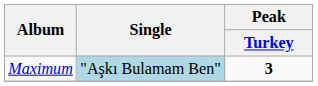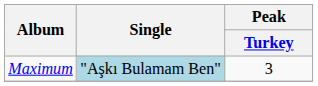(269, 68) bold -> (269, 68) normal
